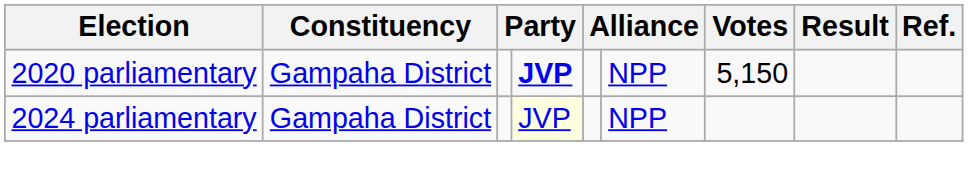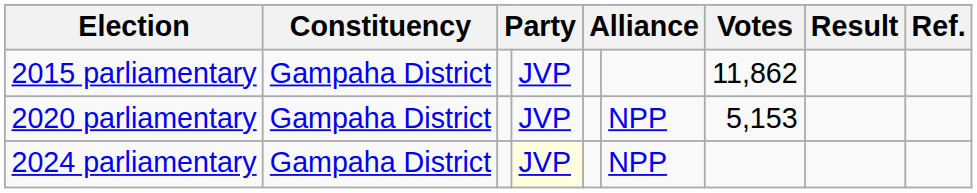+ row: (134, 72)
(545, 72) bold -> (545, 118) normal
(752, 72) 5,150 -> (762, 118) 5,153
